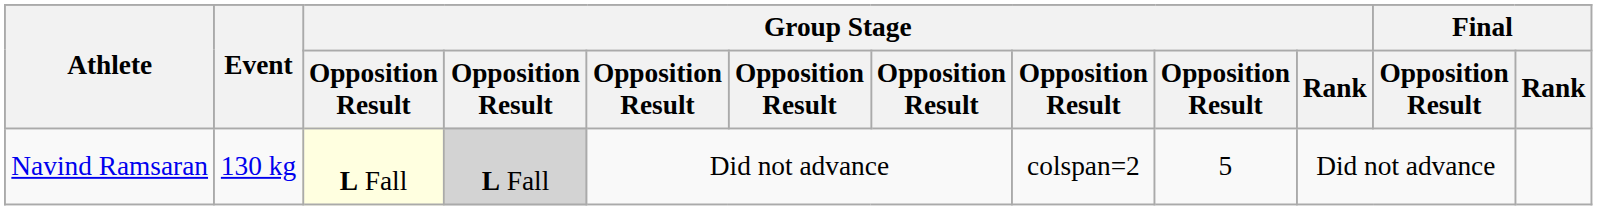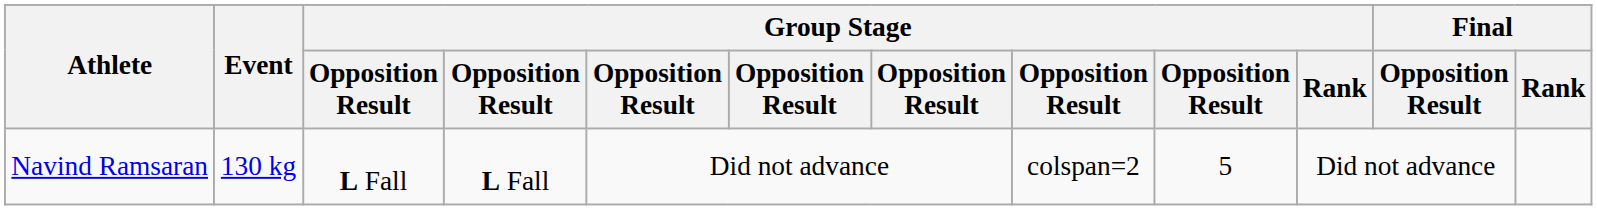(373, 182) lightyellow background -> (373, 182) no background
(515, 182) lightgrey background -> (515, 182) no background
